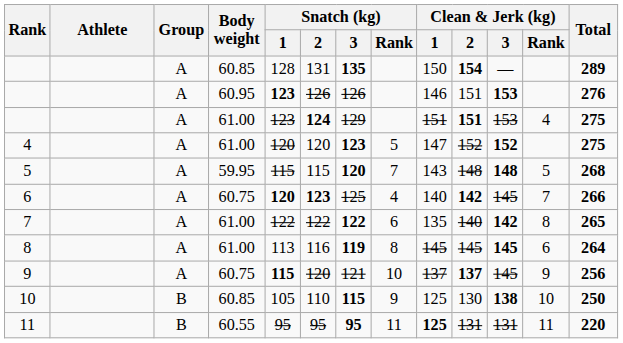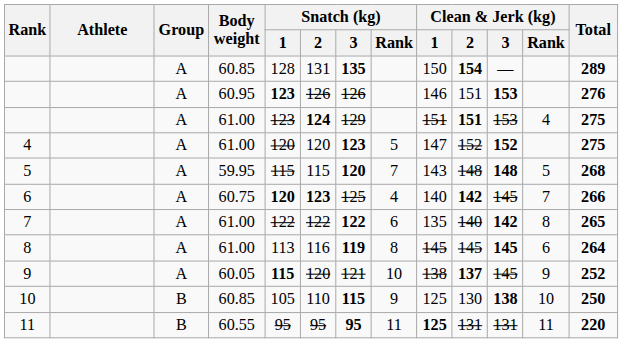(237, 273) 60.75 -> (237, 273) 60.05
(435, 273) 137 -> (435, 273) 138
(593, 273) 256 -> (593, 273) 252
